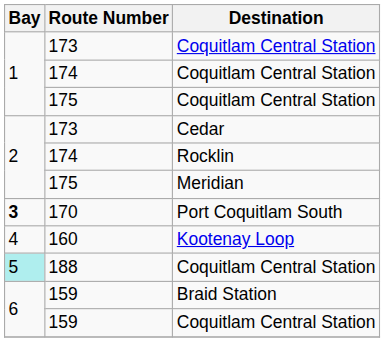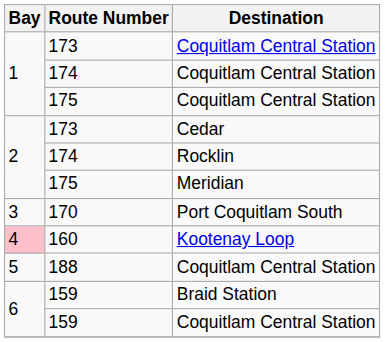(13, 211) bold -> (13, 211) normal
(13, 239) no background -> (13, 239) pink background
(13, 267) paleturquoise background -> (13, 267) no background
